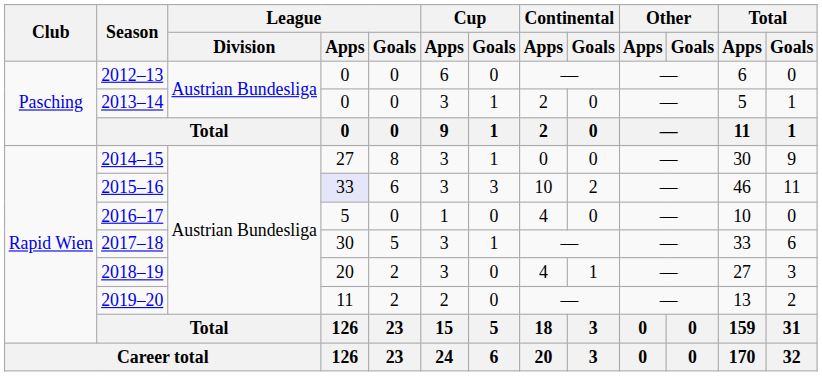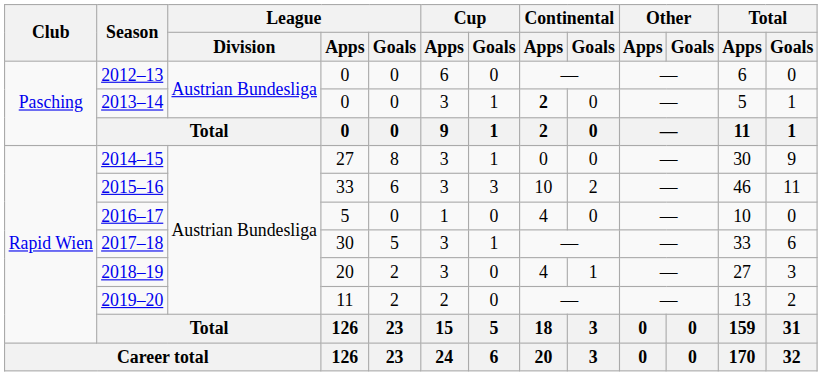(543, 103) normal -> (543, 103) bold
(345, 187) lavender background -> (345, 187) no background
